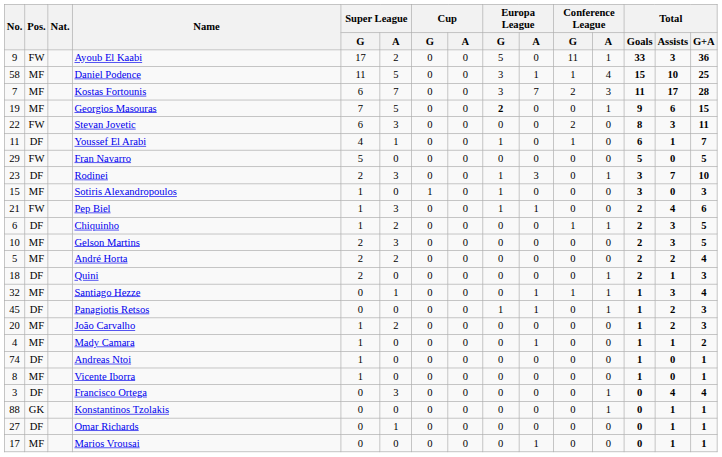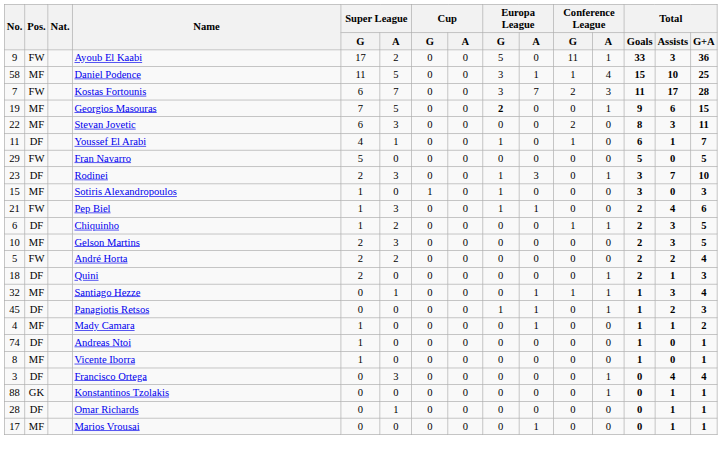(36, 91) MF -> (36, 91) FW
(36, 125) FW -> (36, 125) MF
(36, 259) MF -> (36, 259) FW
- row: (105, 326)
(15, 426) 27 -> (15, 409) 28
